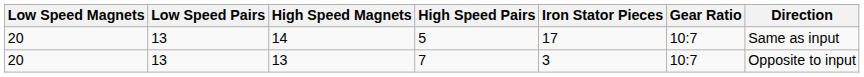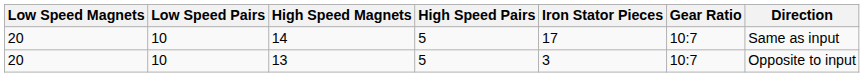(159, 38) 13 -> (159, 38) 10
(159, 60) 13 -> (159, 60) 10
(422, 60) 7 -> (422, 60) 5
